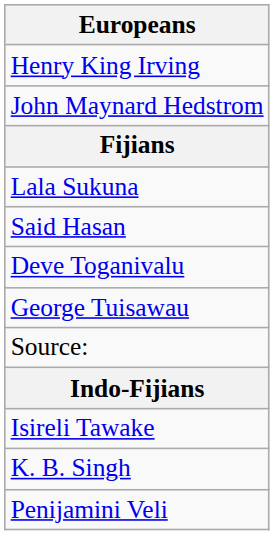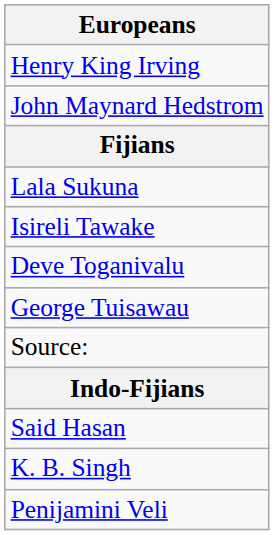(68, 226) Said Hasan -> (83, 226) Isireli Tawake
(83, 428) Isireli Tawake -> (68, 428) Said Hasan
